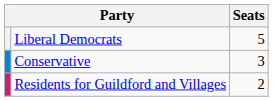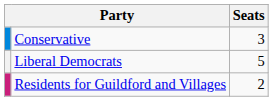rows swapped: (68, 38) <-> (52, 61)
